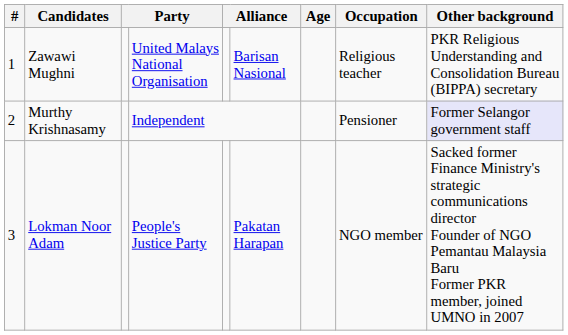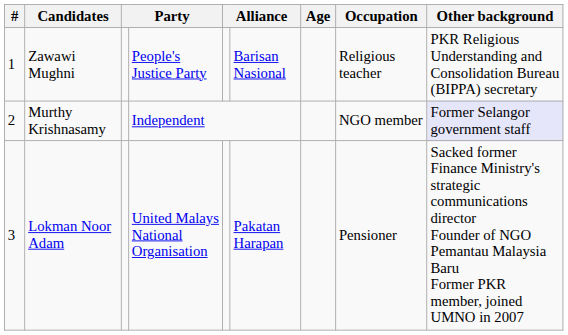(175, 64) United Malays National Organisation -> (169, 64) People's Justice Party
(368, 120) Pensioner -> (381, 120) NGO member
(169, 235) People's Justice Party -> (175, 235) United Malays National Organisation
(381, 235) NGO member -> (368, 235) Pensioner
